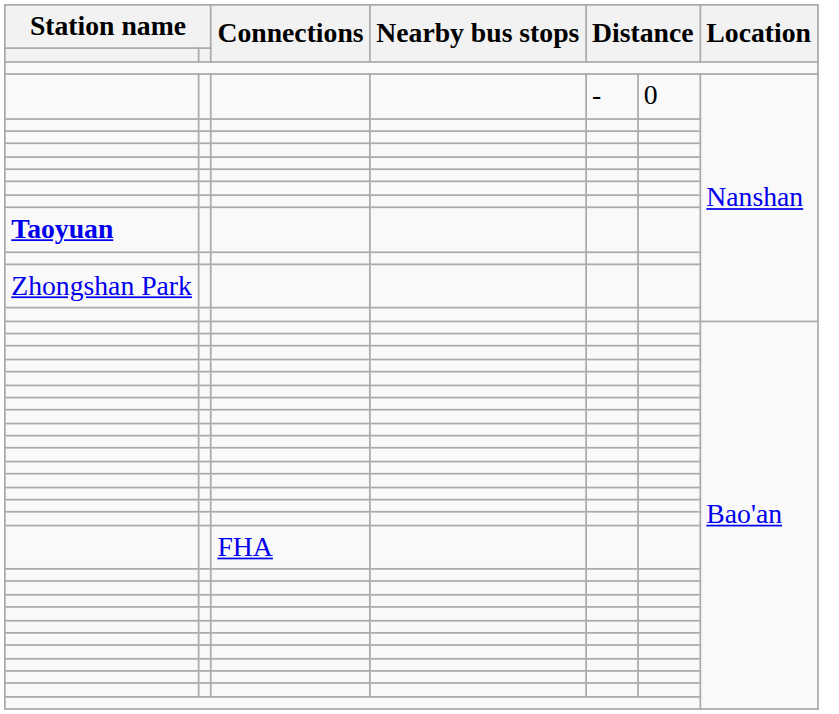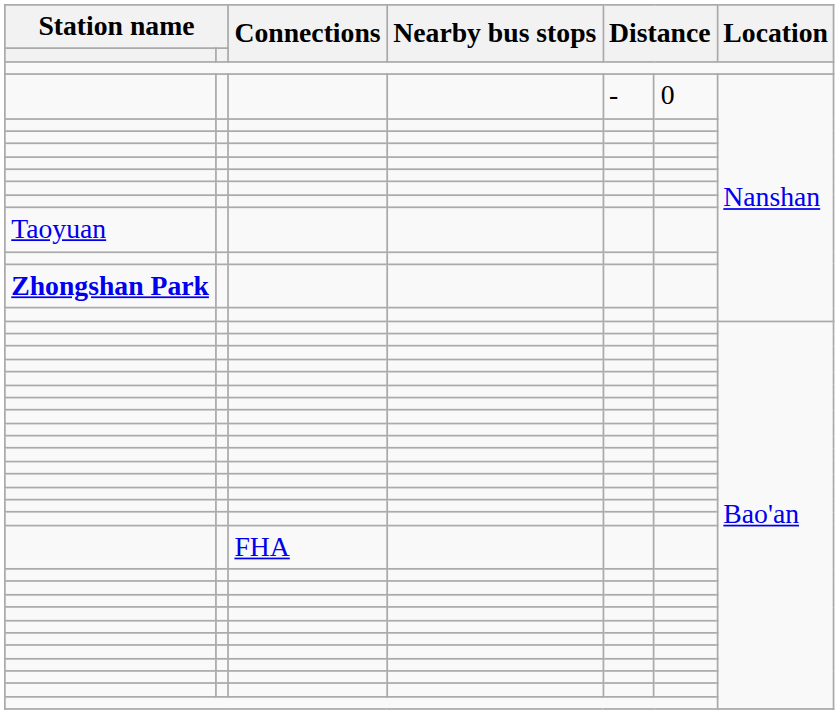(62, 229) bold -> (59, 229) normal
(102, 285) normal -> (110, 285) bold
